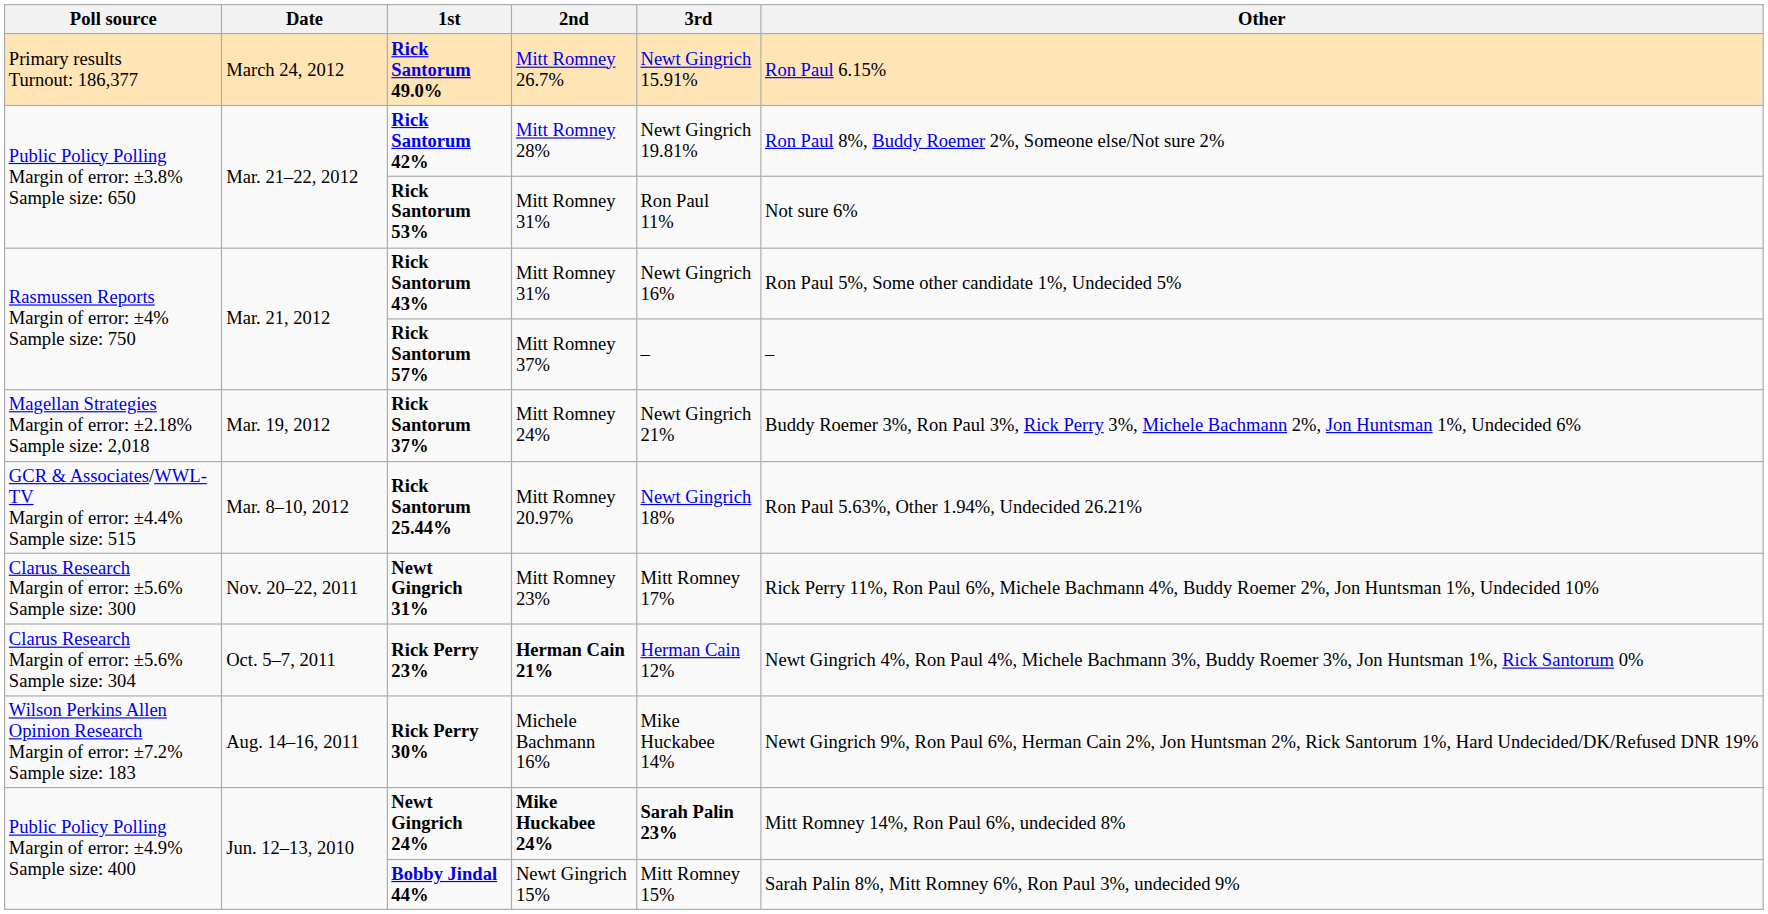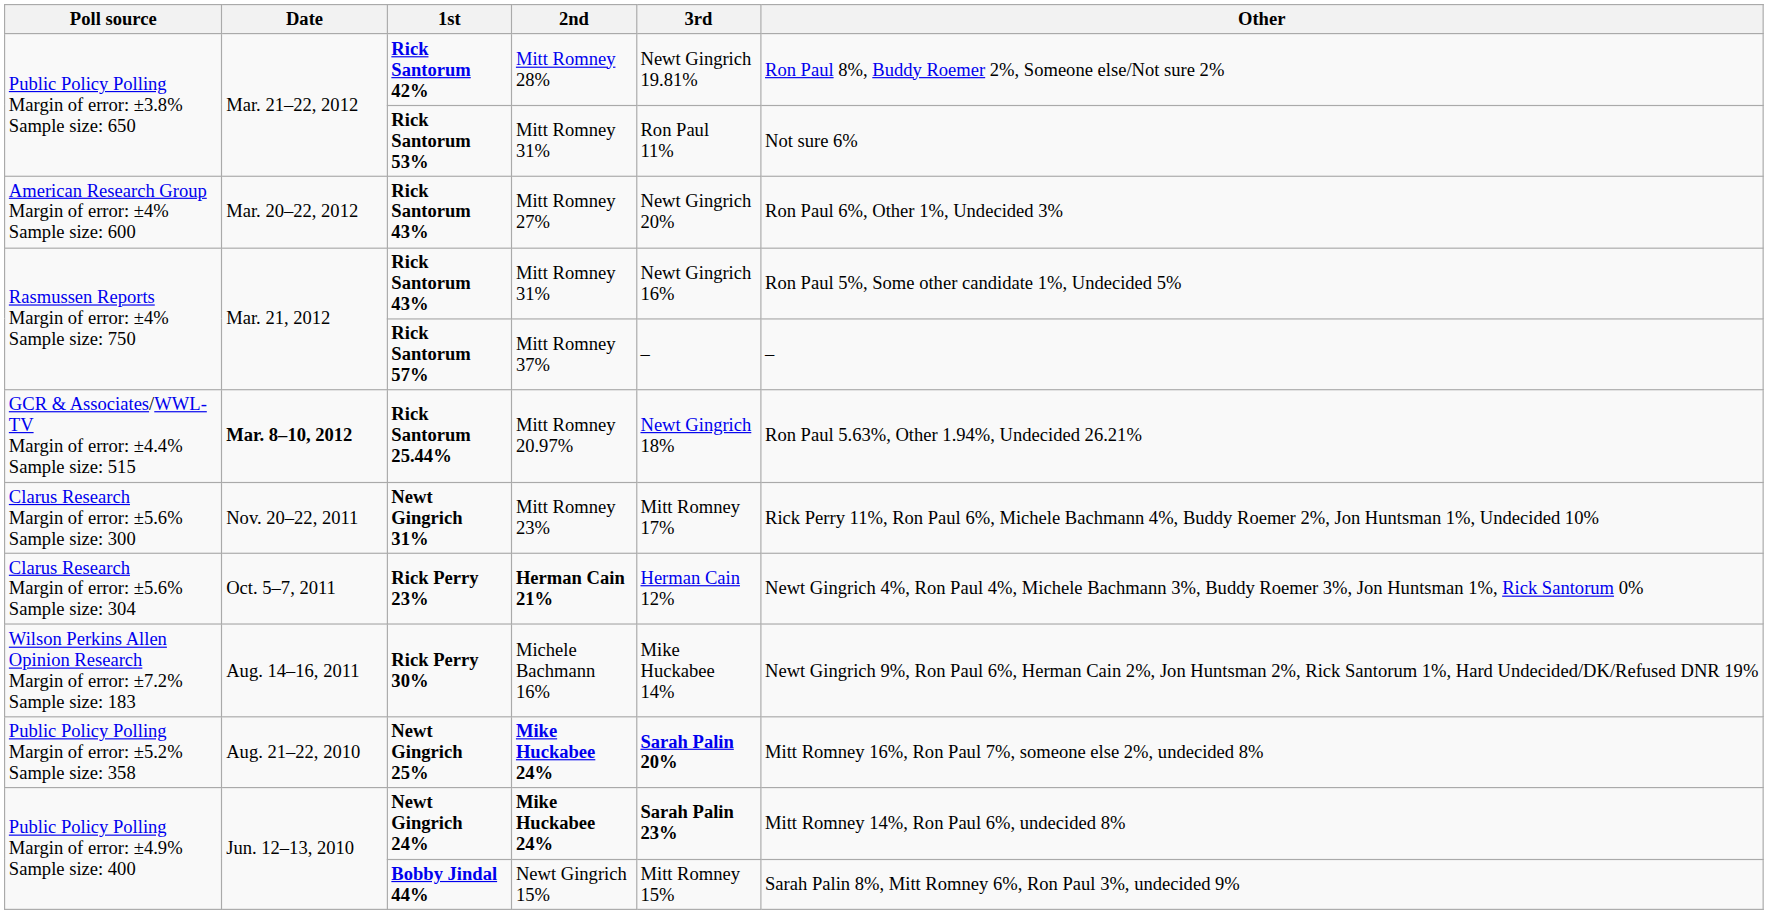- row: (431, 69)
+ row: (431, 211)
- row: (431, 425)
(288, 507) normal -> (289, 435) bold
+ row: (427, 752)
